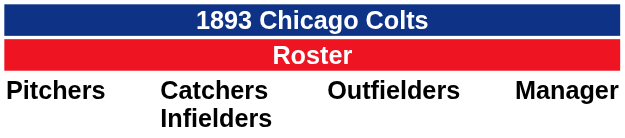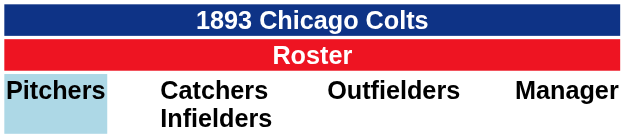(56, 90) no background -> (56, 90) lightblue background
